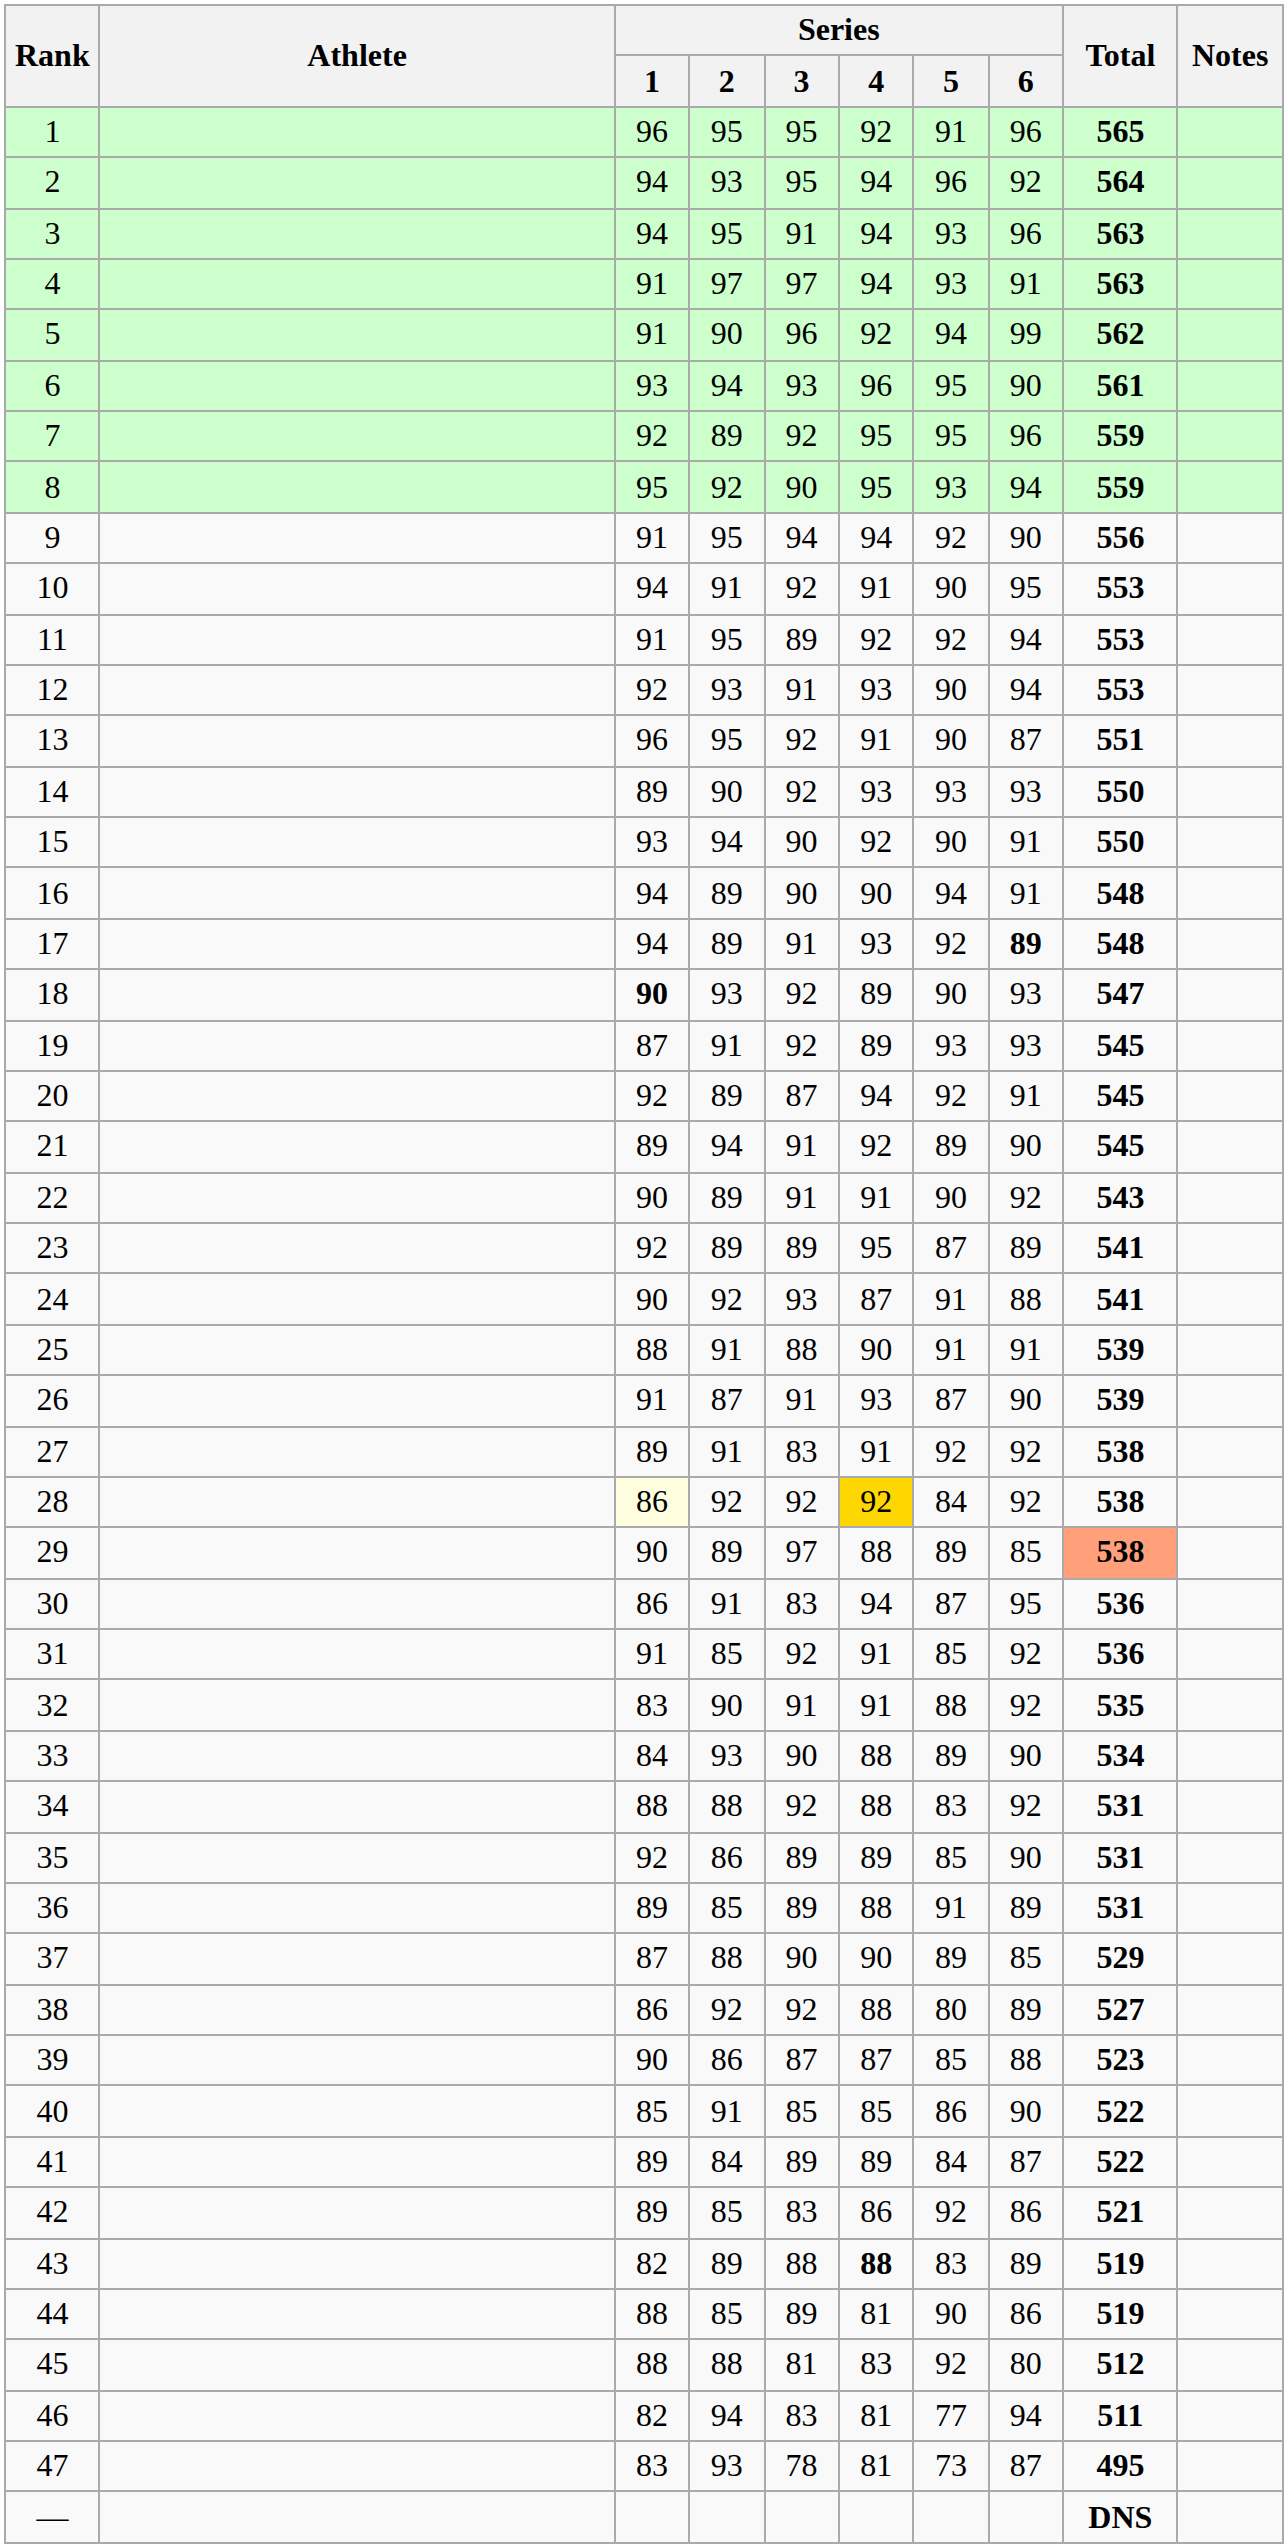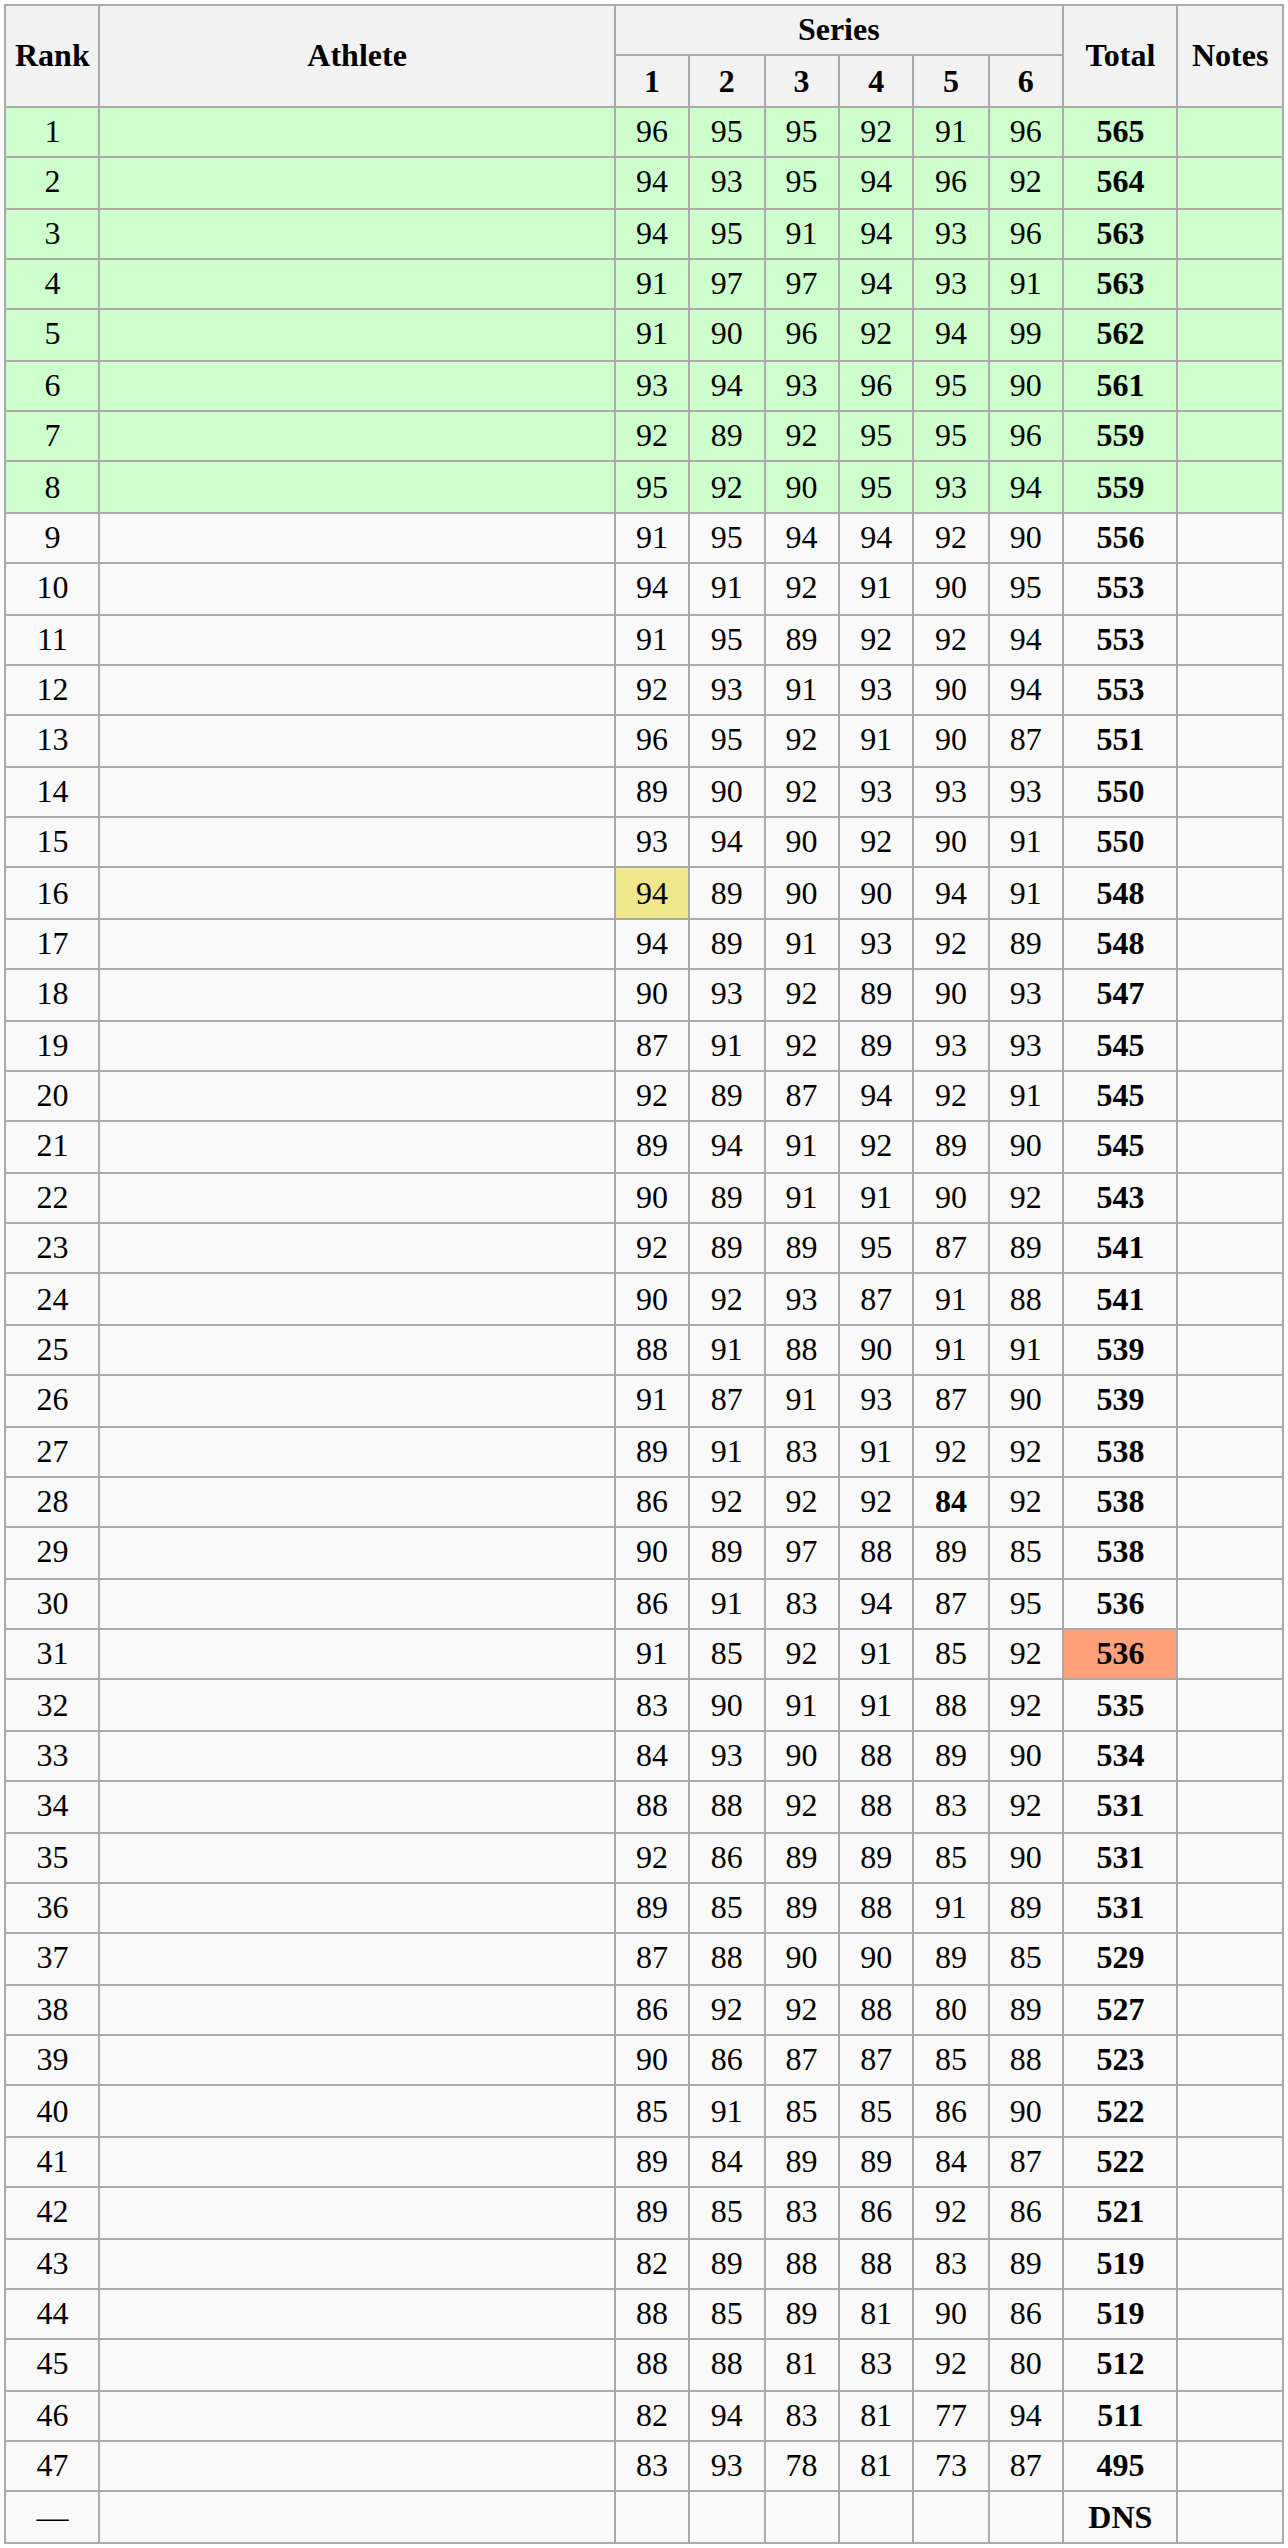(652, 892) no background -> (652, 892) khaki background
(1026, 943) bold -> (1026, 943) normal
(652, 994) bold -> (652, 994) normal
(652, 1501) lightyellow background -> (652, 1501) no background
(876, 1501) gold background -> (876, 1501) no background
(951, 1501) normal -> (951, 1501) bold
(1120, 1552) lightsalmon background -> (1120, 1552) no background
(1120, 1653) no background -> (1120, 1653) lightsalmon background
(876, 2262) bold -> (876, 2262) normal
